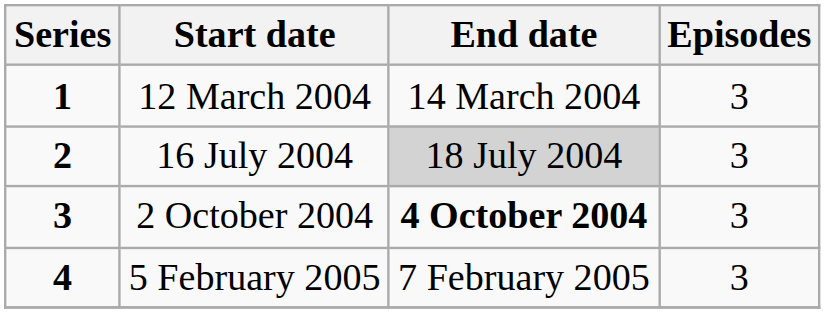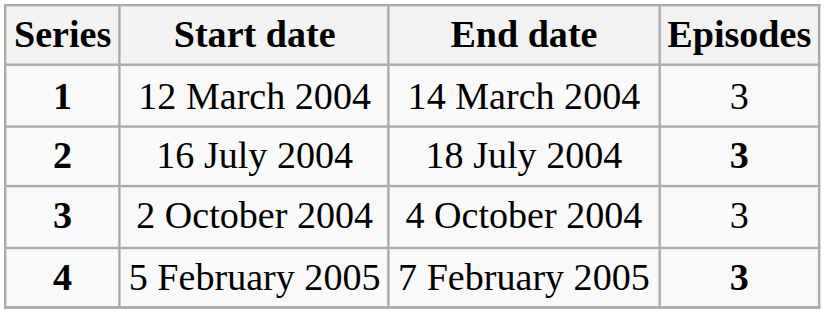(524, 155) lightgrey background -> (524, 155) no background
(739, 155) normal -> (739, 155) bold
(524, 215) bold -> (524, 215) normal
(739, 276) normal -> (739, 276) bold
